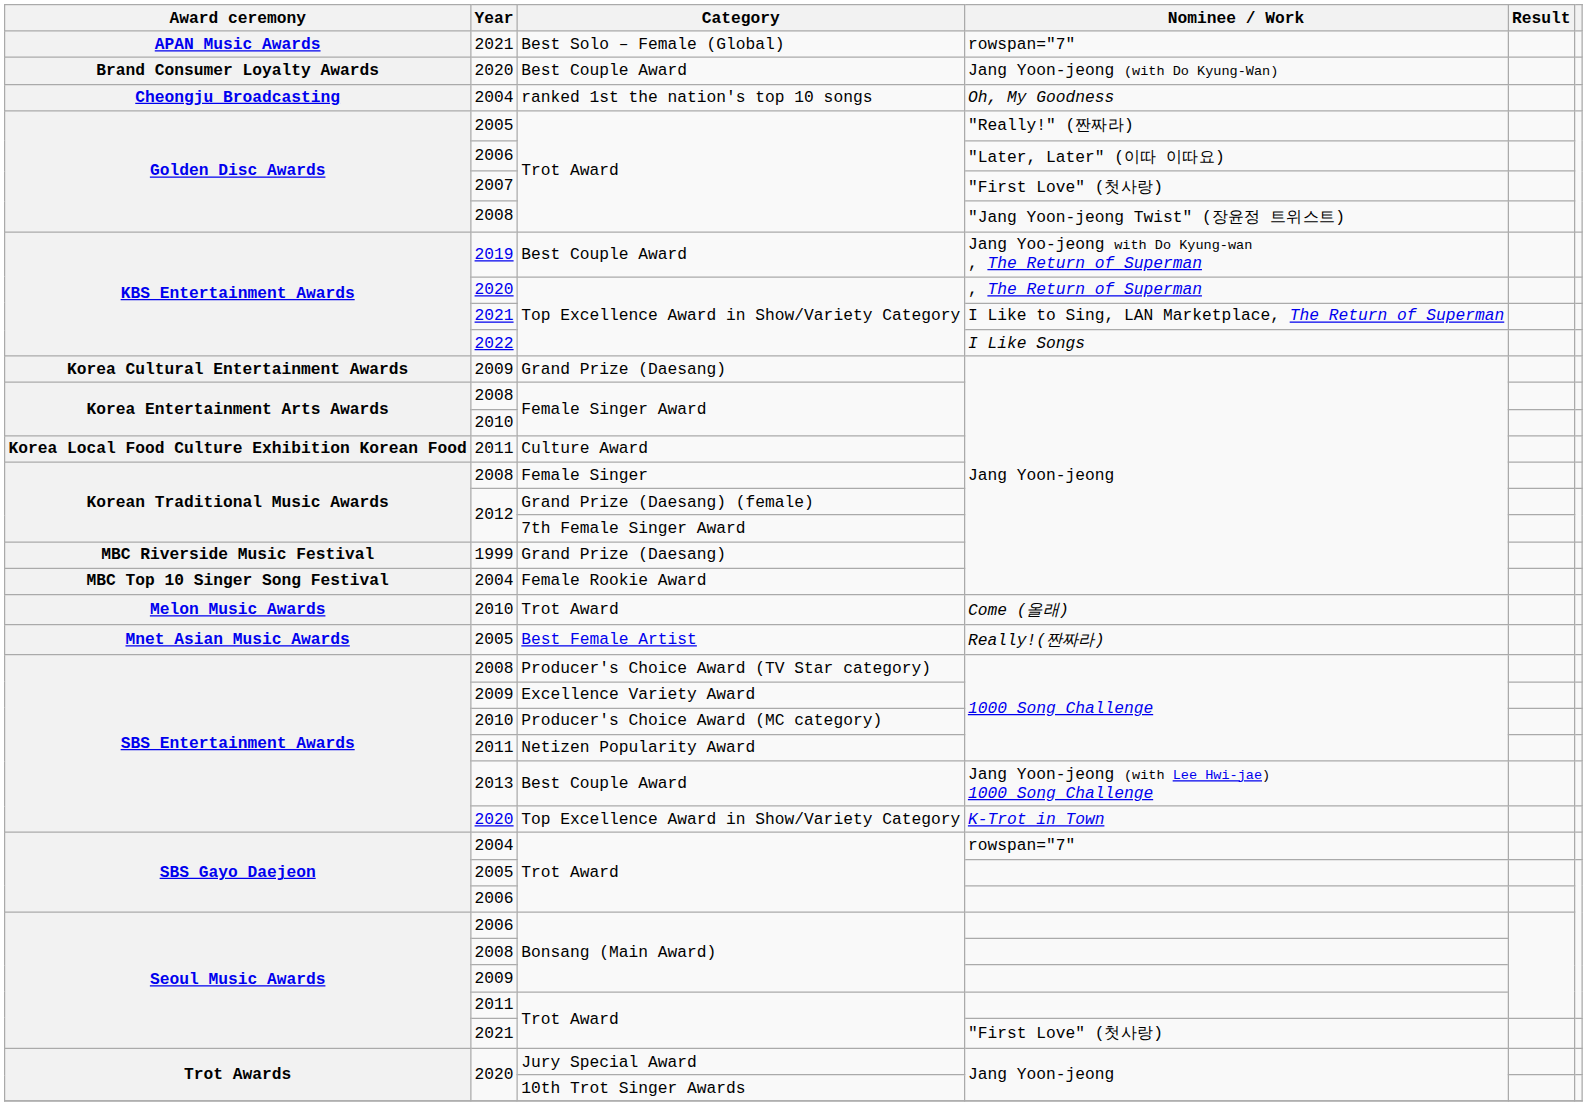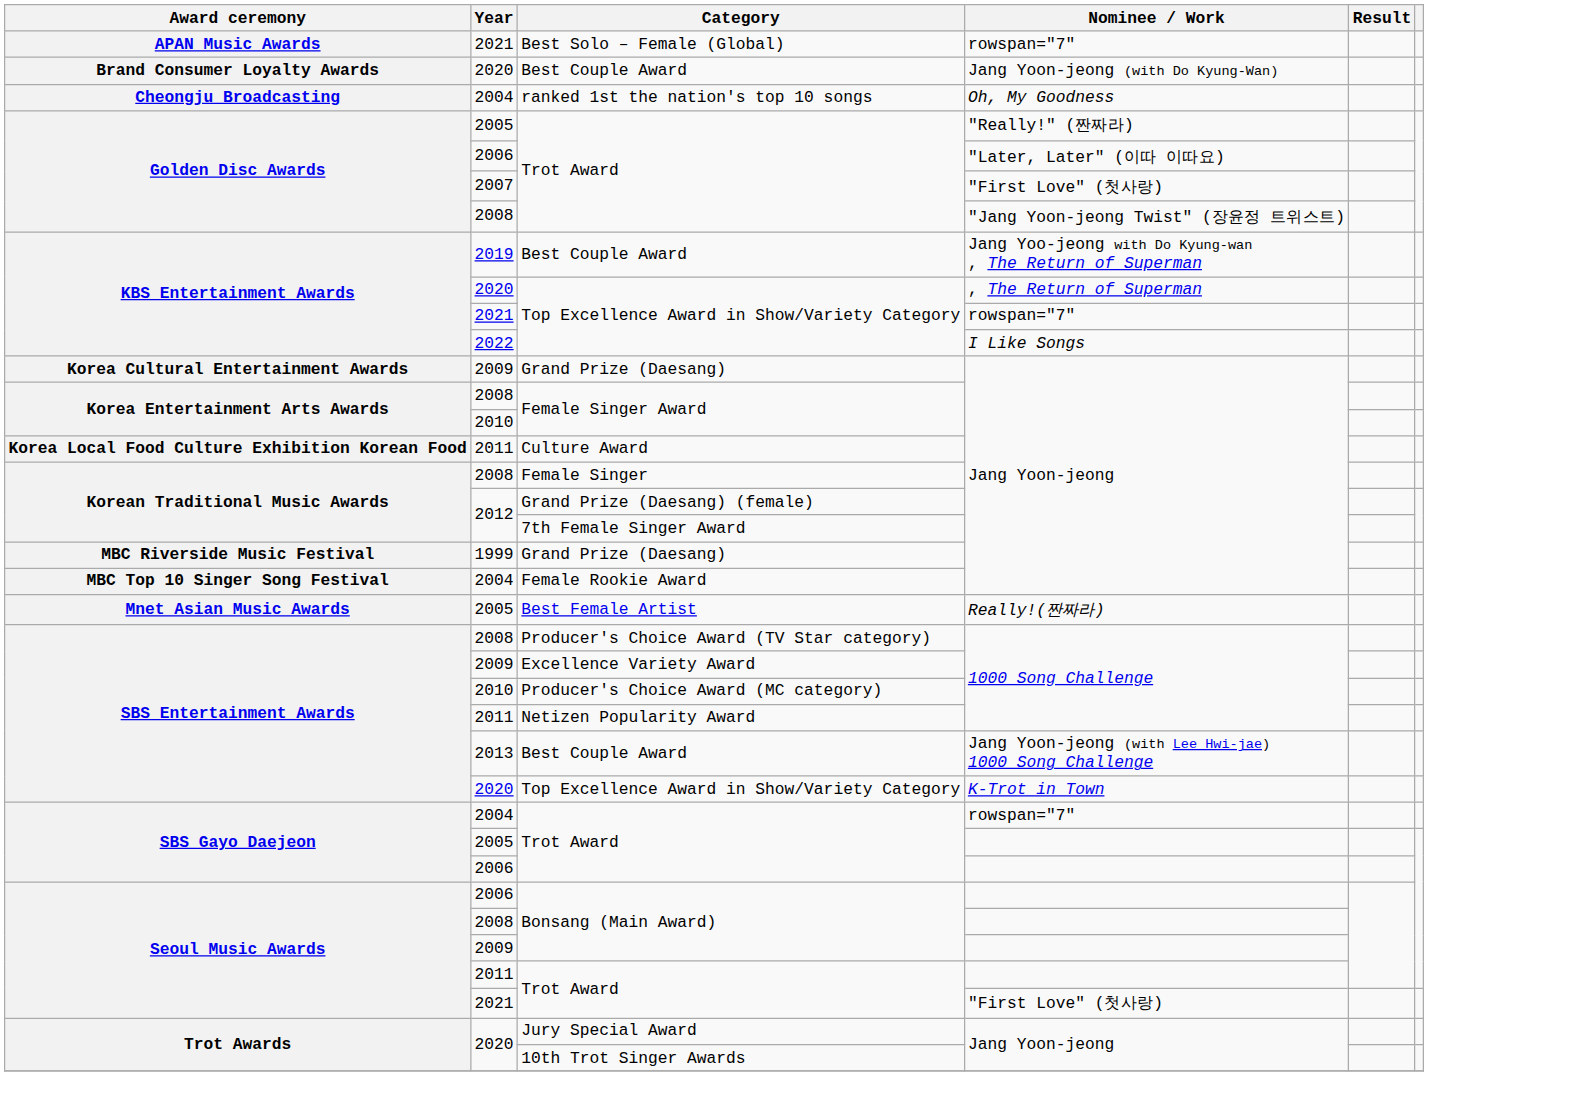(1236, 316) I Like to Sing, LAN Marketplace, The Return of Superman -> (1022, 316) rowspan="7"
- row: (494, 610)
